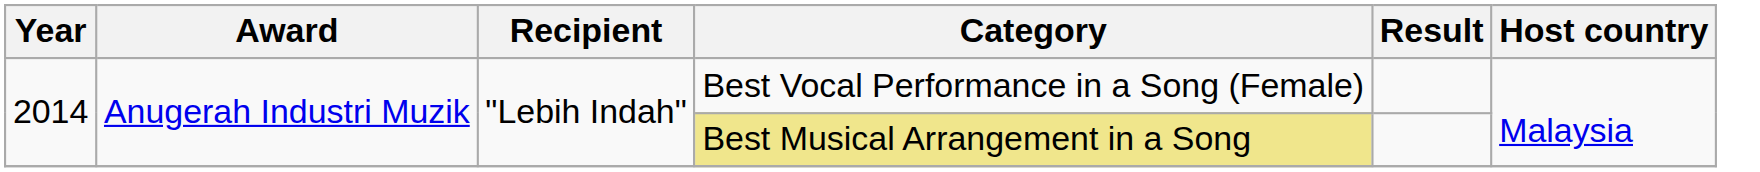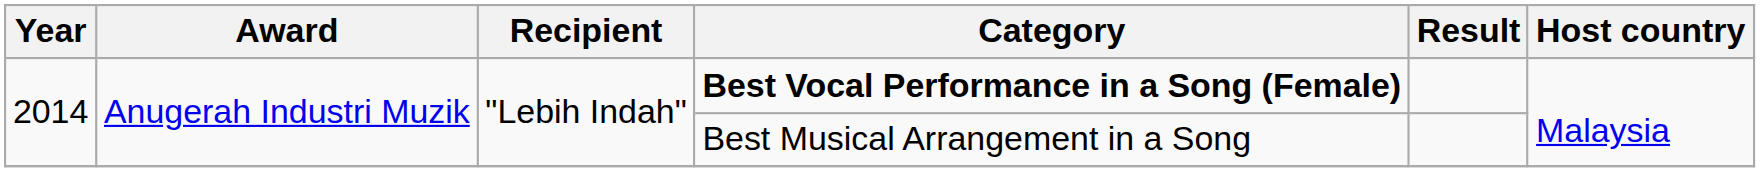(1033, 85) normal -> (1052, 85) bold
(977, 138) khaki background -> (977, 138) no background
